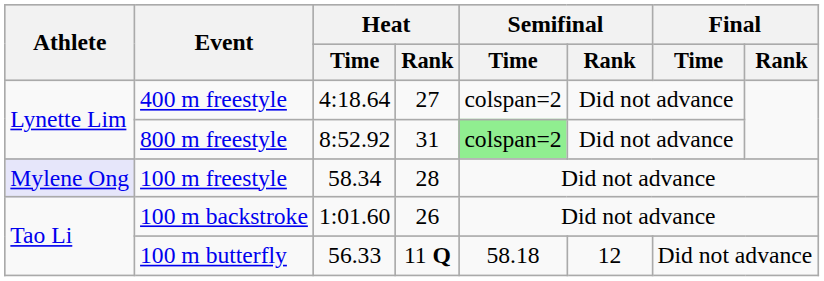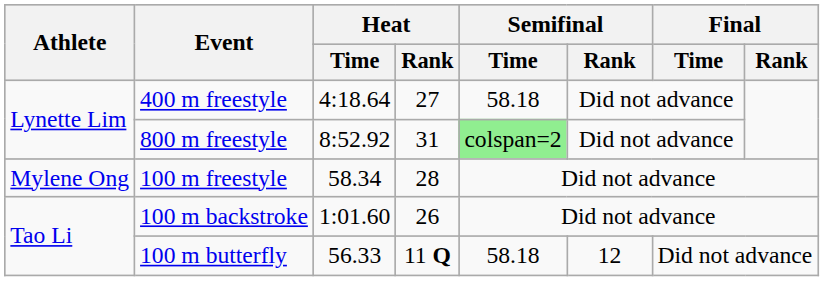(513, 100) colspan=2 -> (513, 100) 58.18
(70, 178) lavender background -> (70, 178) no background
